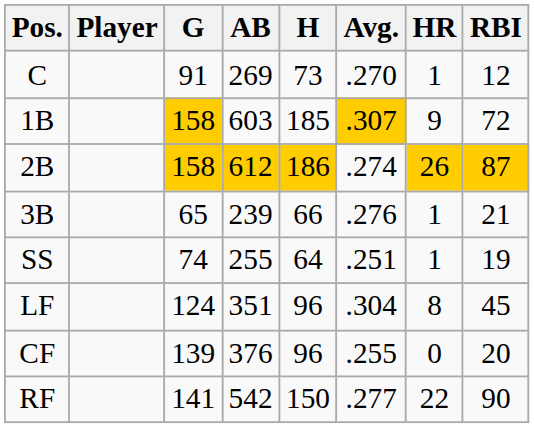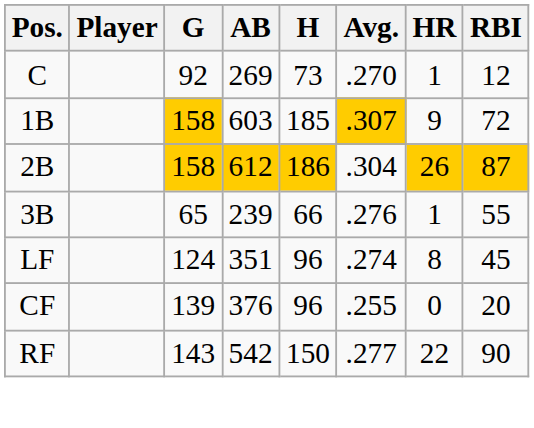(193, 74) 91 -> (193, 74) 92
(371, 167) .274 -> (371, 167) .304
(496, 213) 21 -> (496, 213) 55
- row: (37, 259)
(371, 306) .304 -> (371, 259) .274
(193, 399) 141 -> (193, 352) 143
